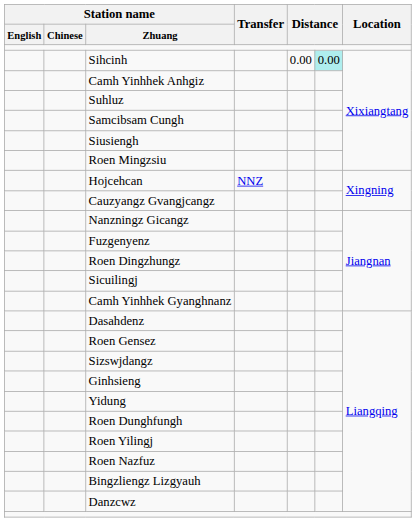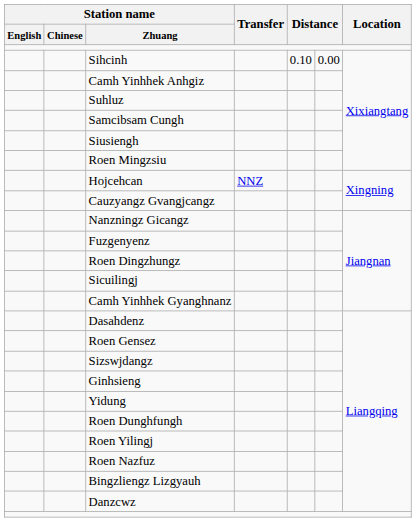(301, 60) 0.00 -> (301, 60) 0.10
(329, 60) paleturquoise background -> (329, 60) no background
